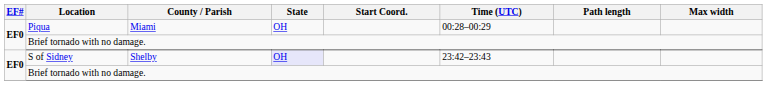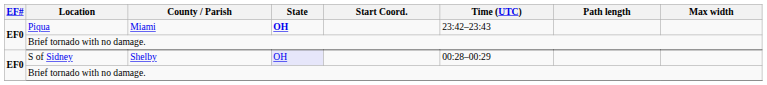(280, 27) normal -> (281, 27) bold
(466, 27) 00:28–00:29 -> (466, 27) 23:42–23:43
(466, 57) 23:42–23:43 -> (466, 57) 00:28–00:29
